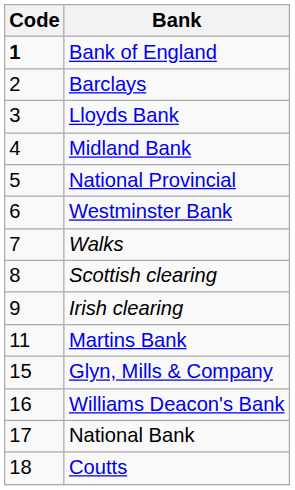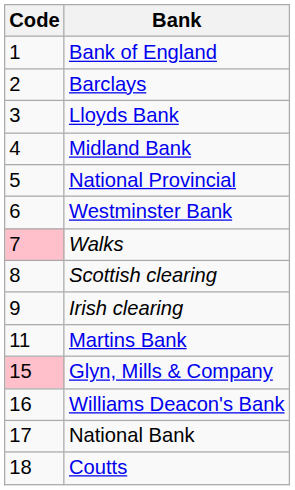(15, 52) bold -> (15, 52) normal
(15, 244) no background -> (15, 244) pink background
(20, 372) no background -> (20, 372) pink background
